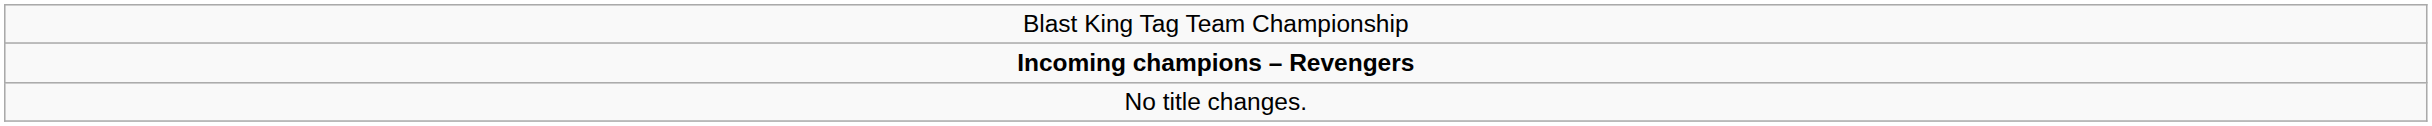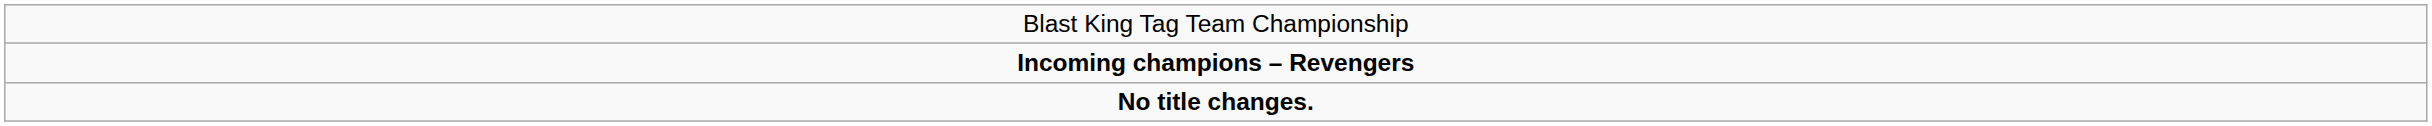(1216, 101) normal -> (1216, 101) bold
